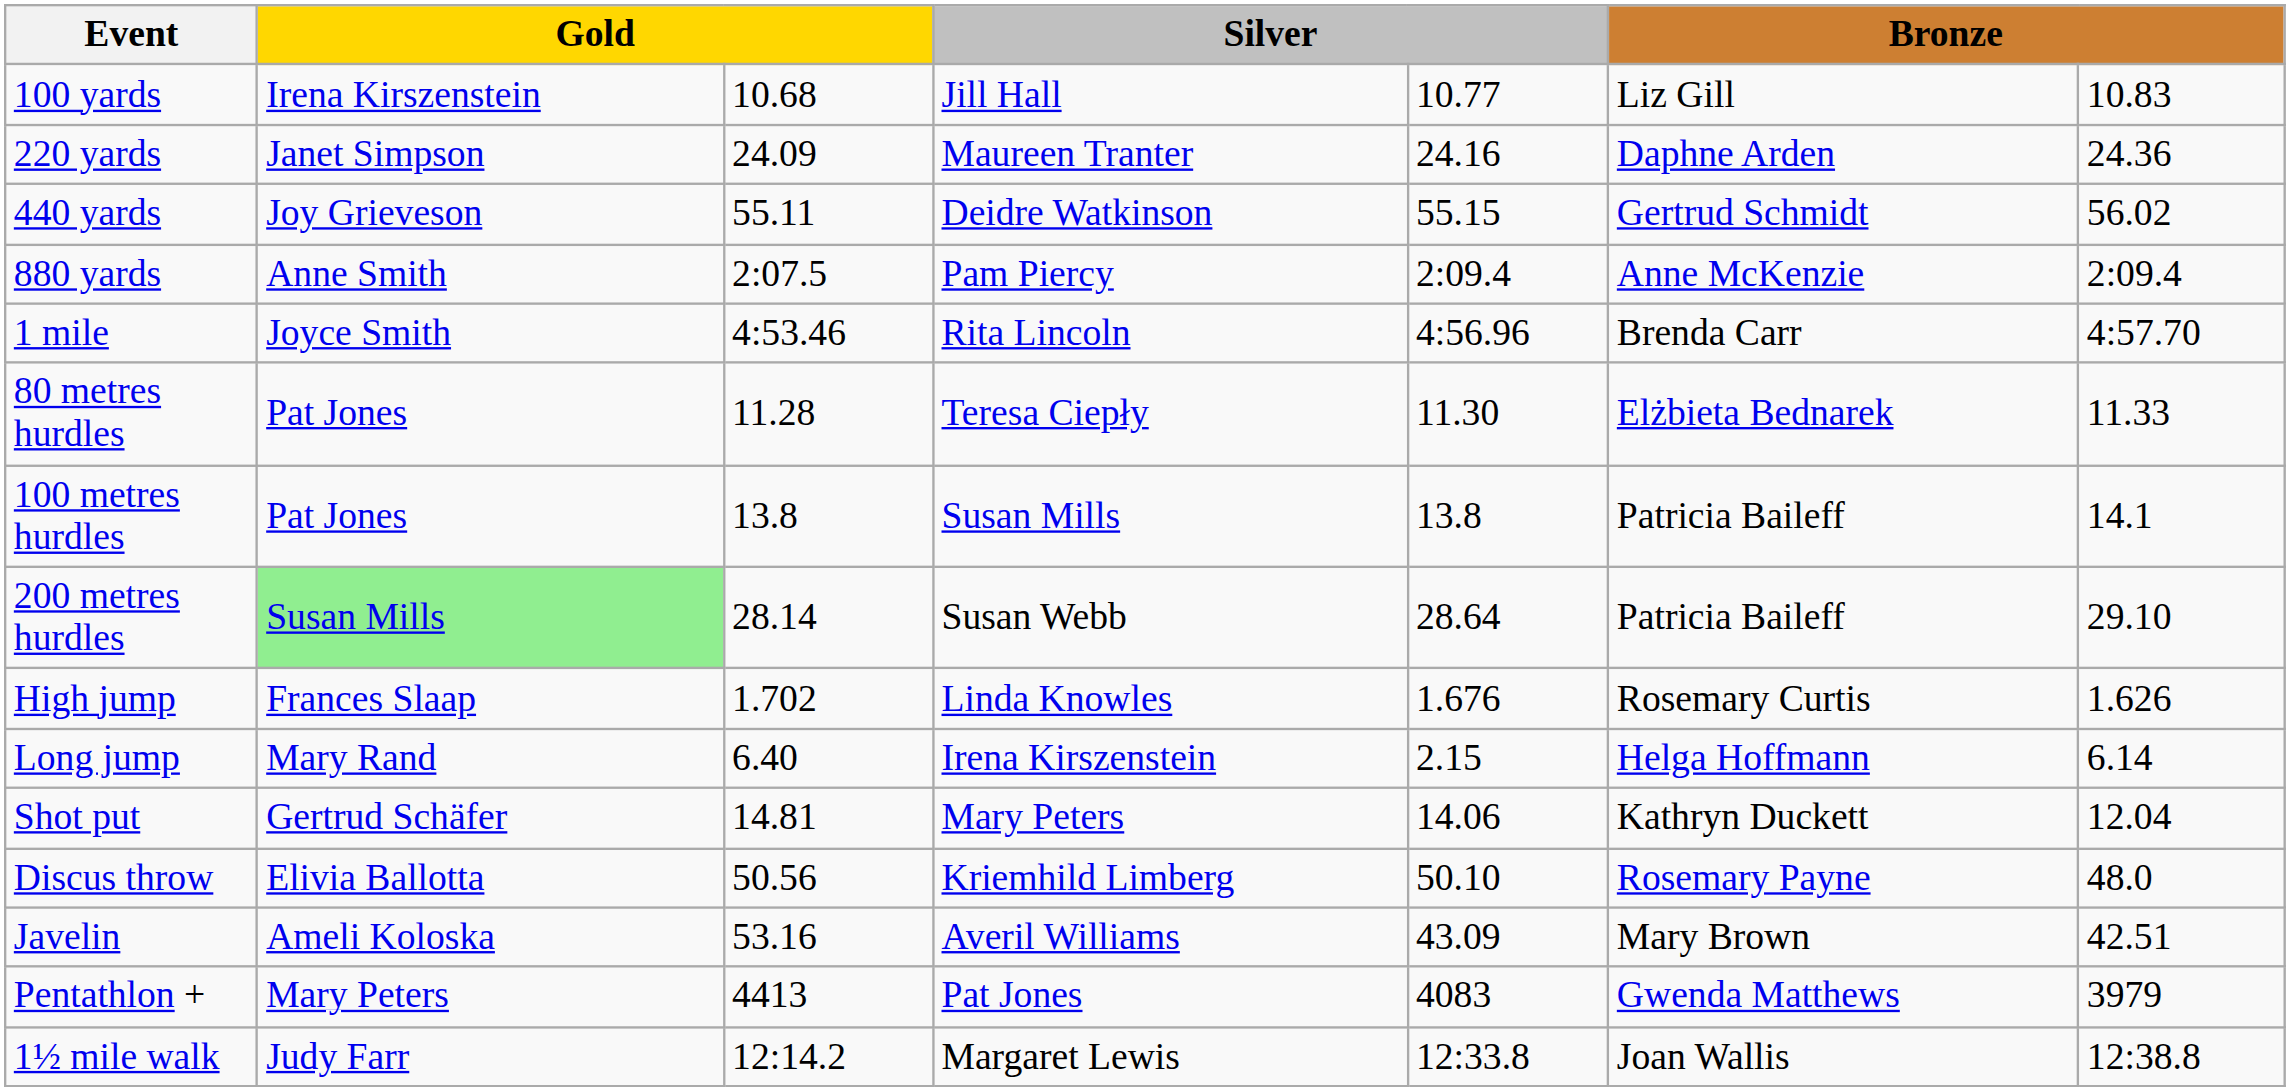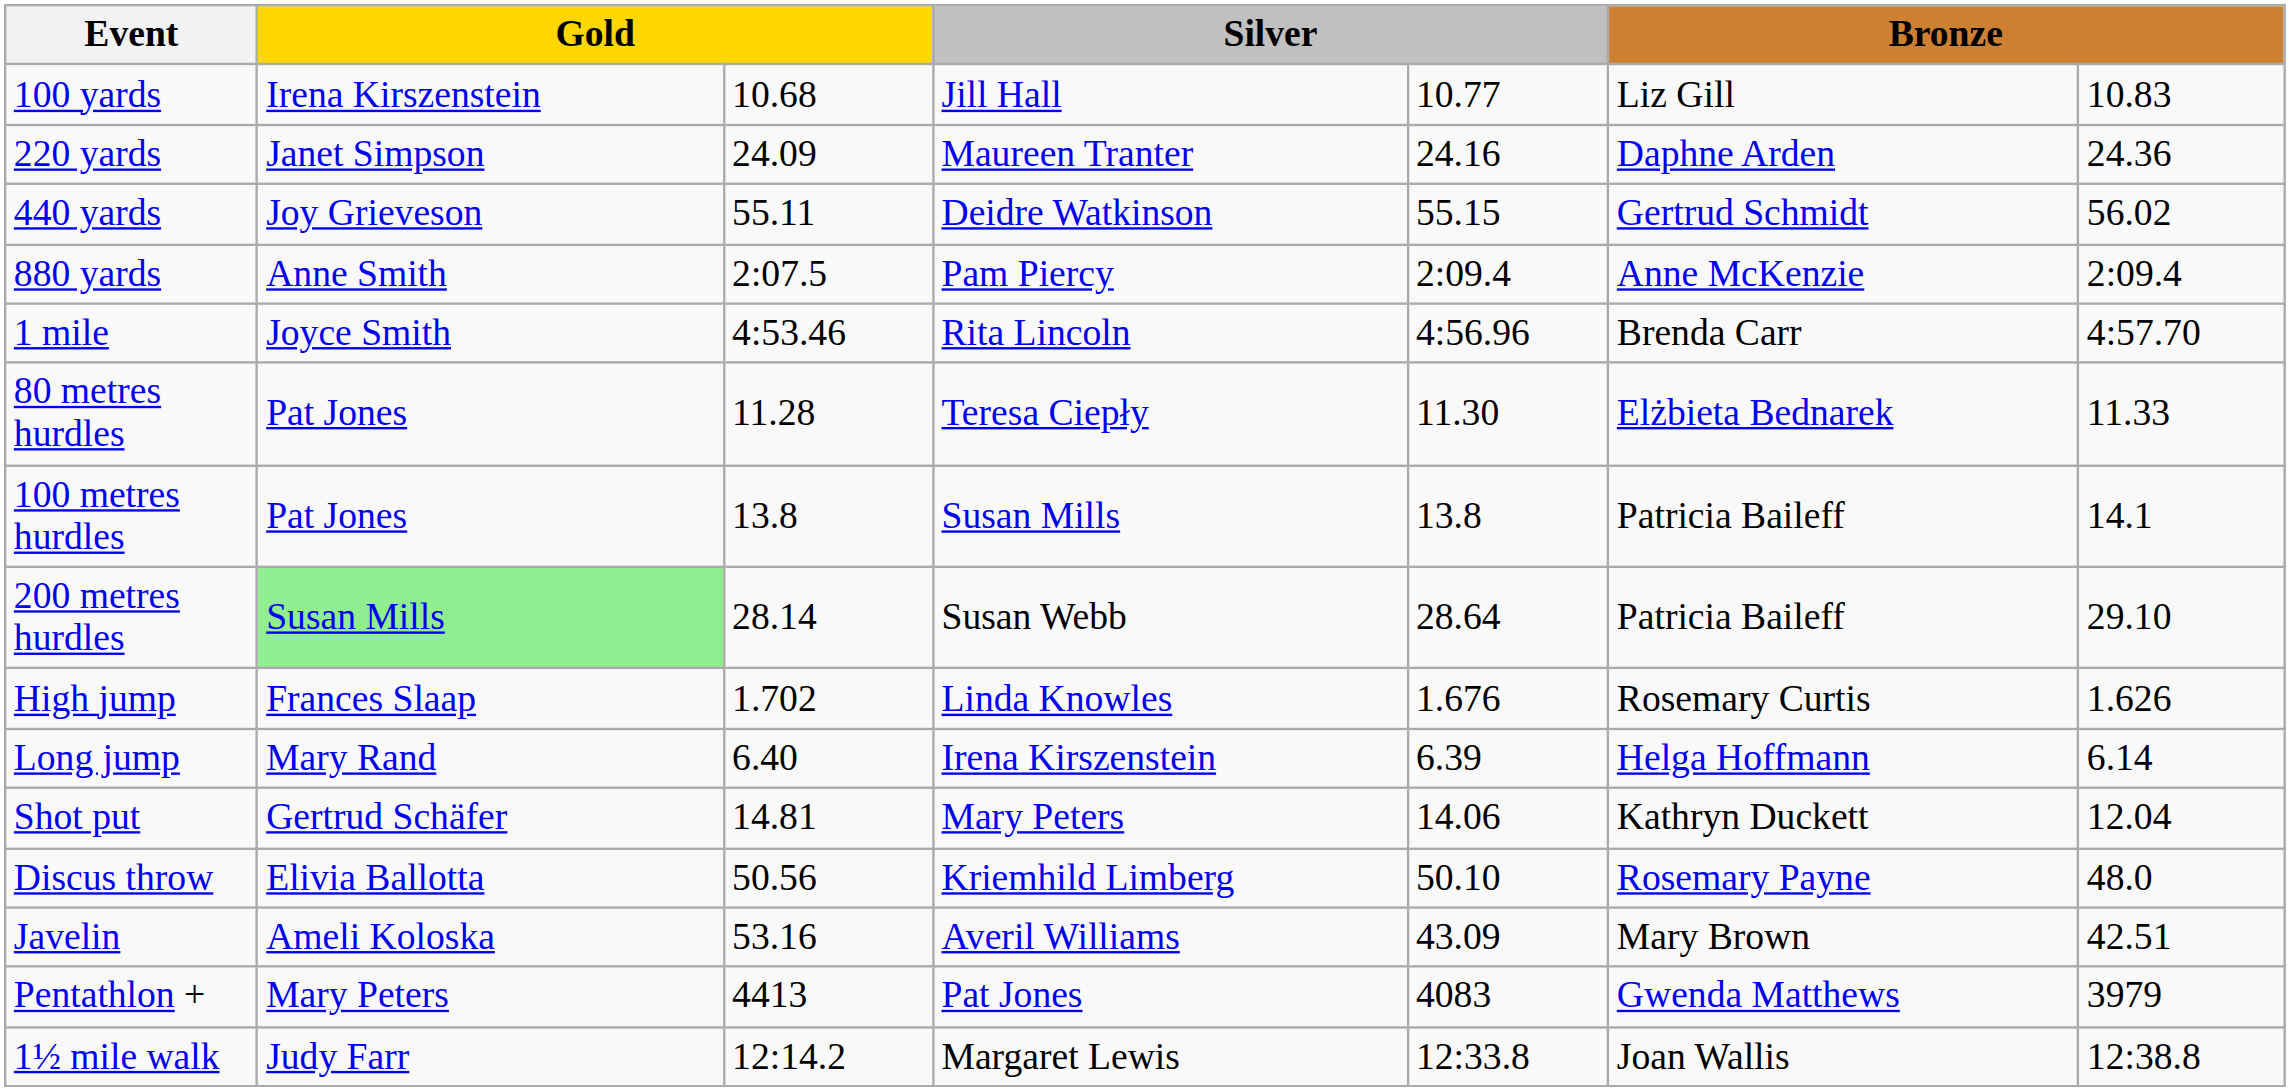(1449, 757) 2.15 -> (1449, 757) 6.39
